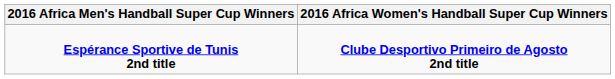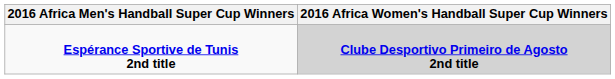(454, 56) no background -> (454, 56) lightgrey background
